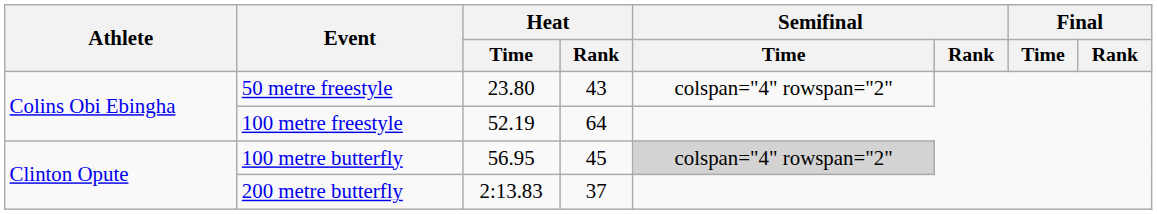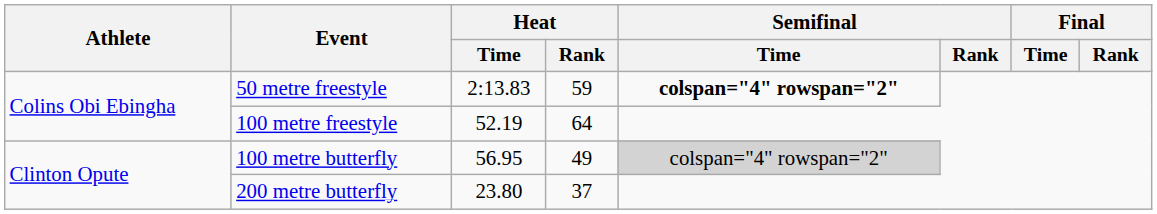(511, 89) 23.80 -> (499, 89) 2:13.83
(596, 89) 43 -> (582, 89) 59
(784, 89) normal -> (779, 89) bold
(596, 158) 45 -> (582, 158) 49
(511, 192) 2:13.83 -> (499, 192) 23.80
